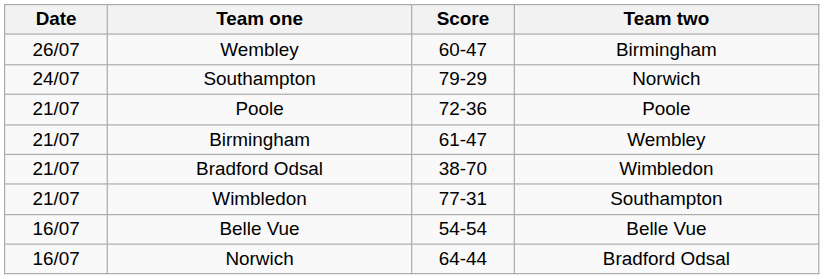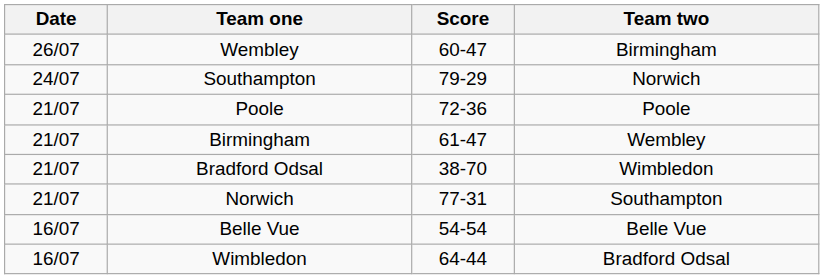(260, 199) Wimbledon -> (260, 199) Norwich
(260, 259) Norwich -> (260, 259) Wimbledon
